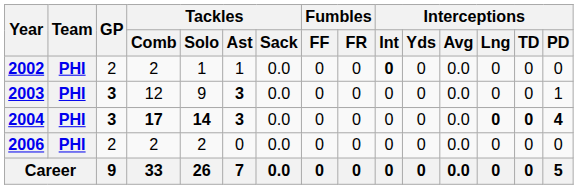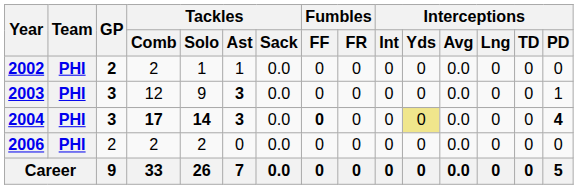(112, 68) normal -> (112, 68) bold
(389, 68) bold -> (389, 68) normal
(319, 119) normal -> (319, 119) bold
(421, 119) no background -> (421, 119) khaki background
(496, 119) bold -> (496, 119) normal
(529, 119) bold -> (529, 119) normal
